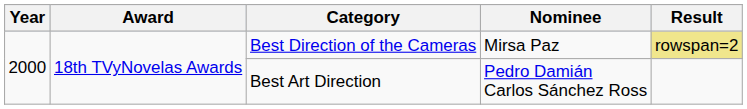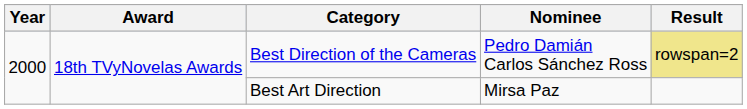(522, 44) Mirsa Paz -> (566, 54) Pedro Damián Carlos Sánchez Ross
(566, 81) Pedro Damián Carlos Sánchez Ross -> (522, 90) Mirsa Paz
